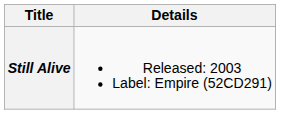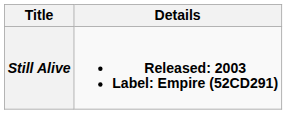(174, 76) normal -> (178, 76) bold
